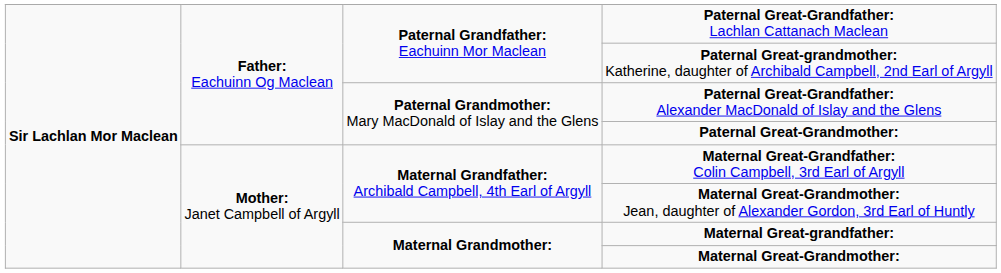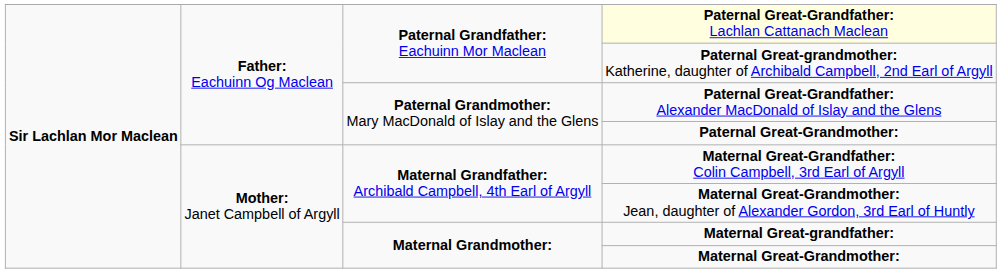(799, 24) no background -> (799, 24) lightyellow background
